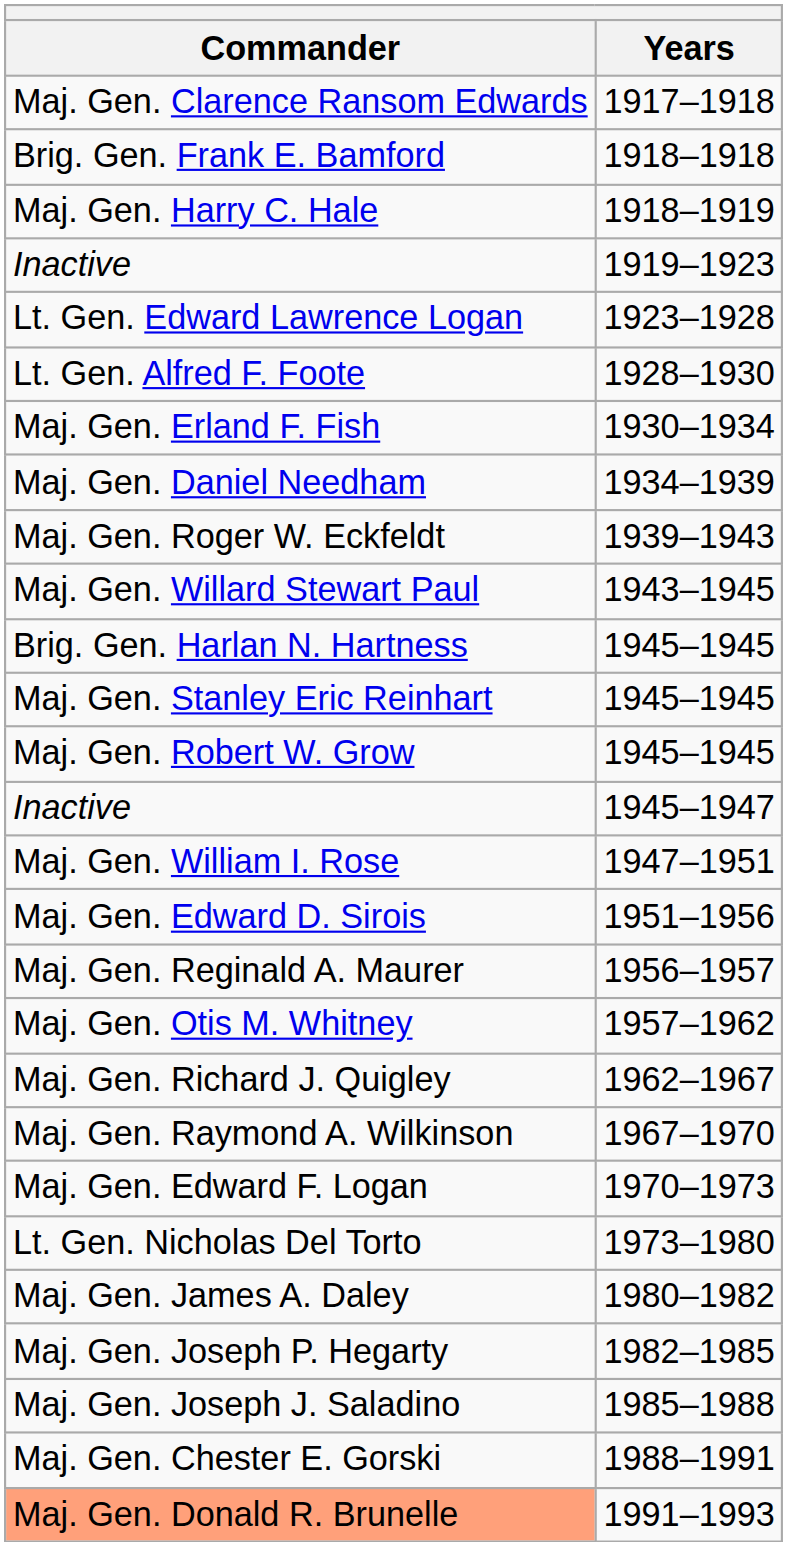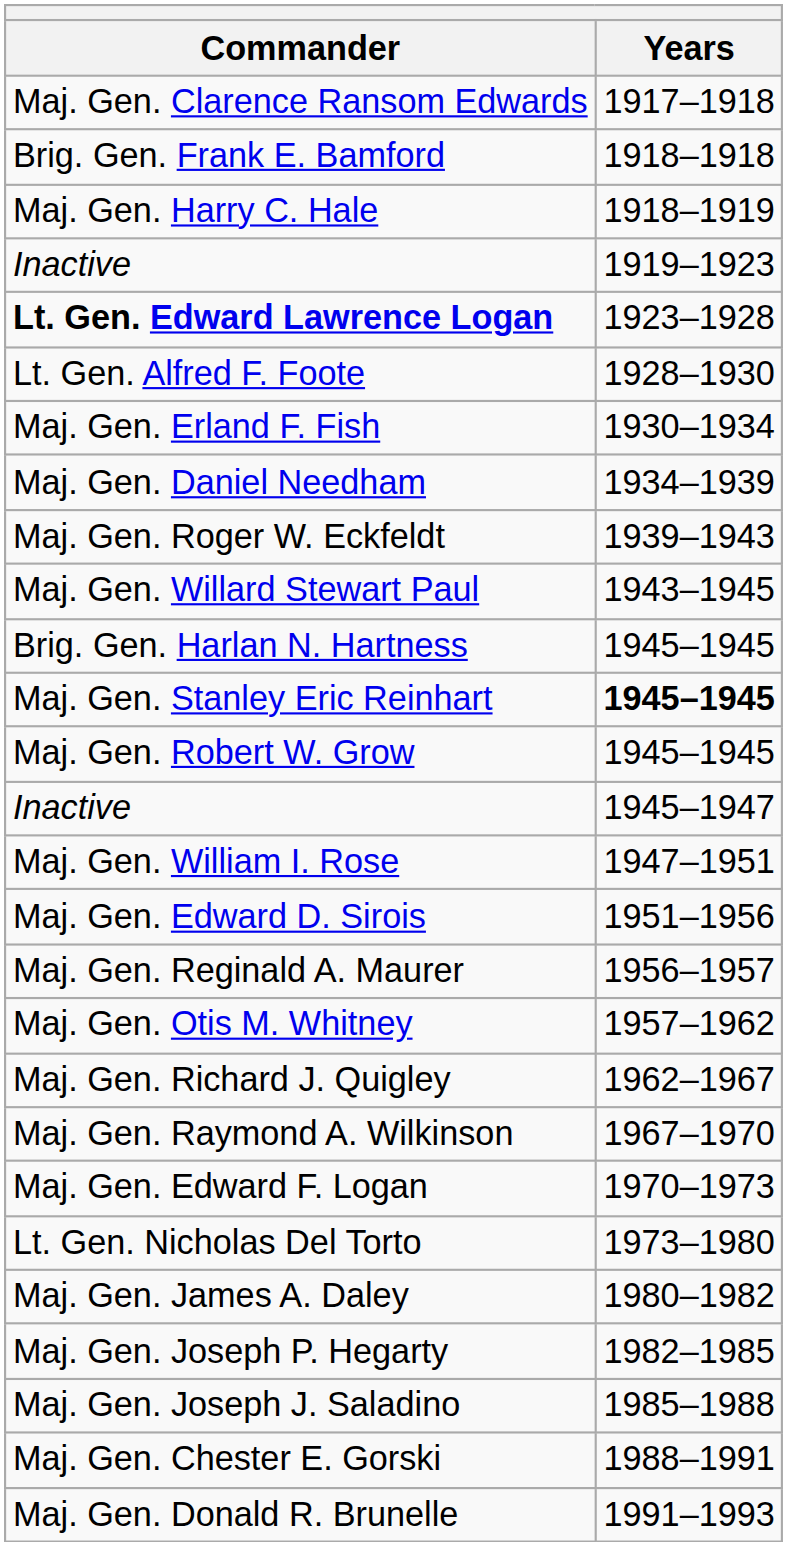(268, 318) normal -> (283, 318) bold
(689, 699) normal -> (689, 699) bold
(236, 1513) lightsalmon background -> (236, 1513) no background
